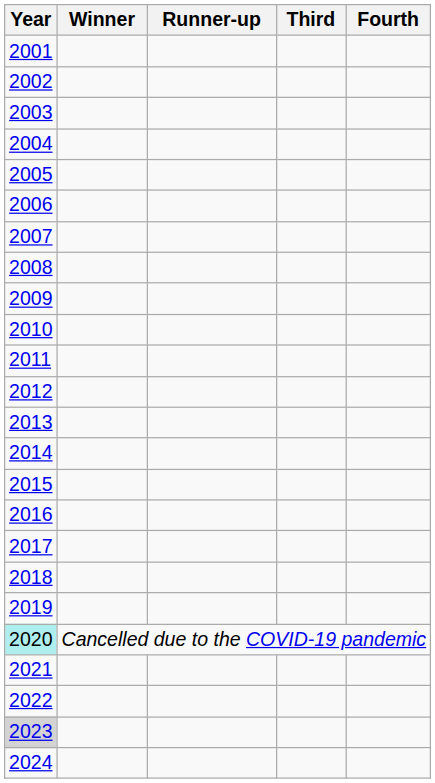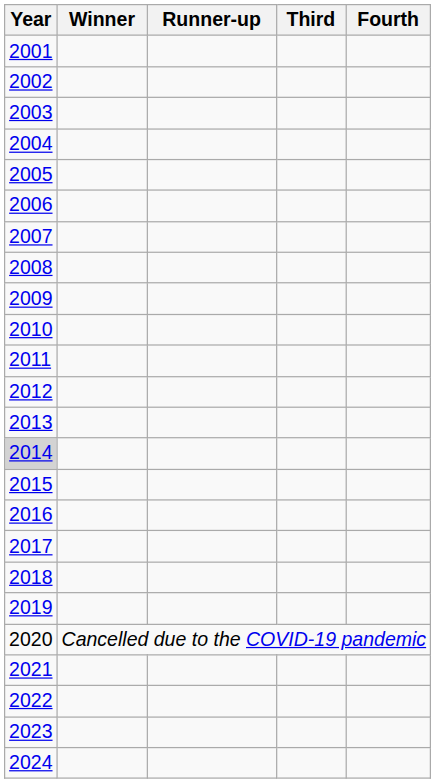(31, 453) no background -> (31, 453) lightgrey background
(31, 639) paleturquoise background -> (31, 639) no background
(31, 732) lightgrey background -> (31, 732) no background
